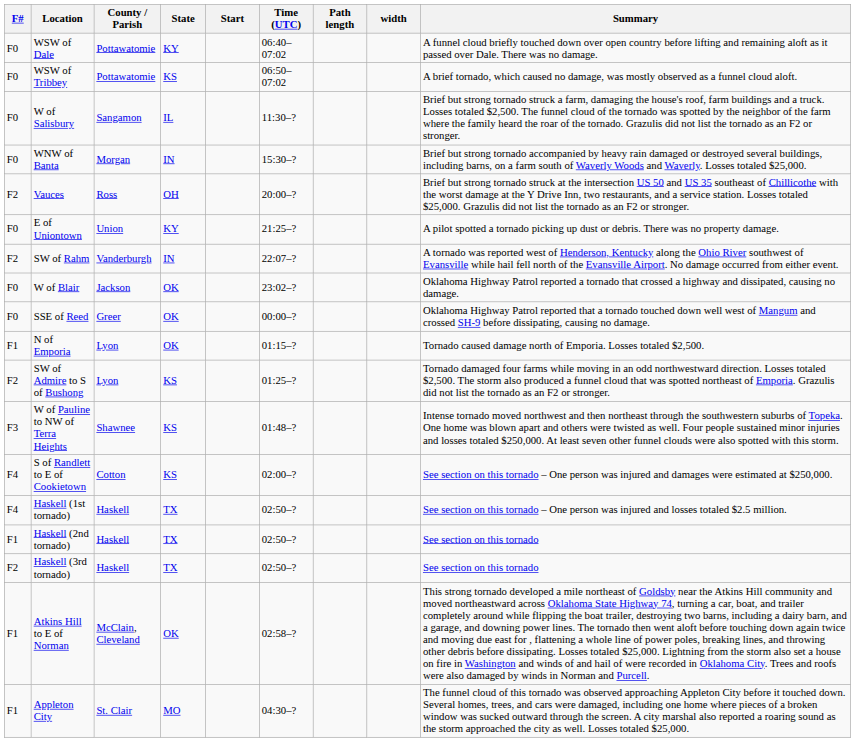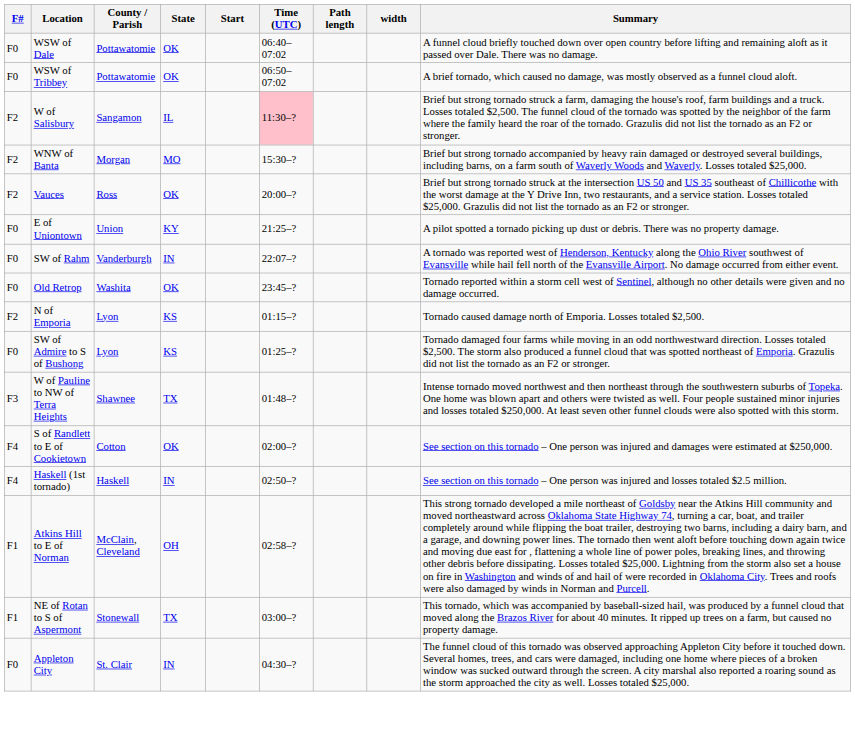(171, 48) KY -> (171, 48) OK
(170, 77) KS -> (171, 77) OK
(12, 118) F0 -> (12, 118) F2
(279, 118) no background -> (279, 118) pink background
(12, 159) F0 -> (12, 159) F2
(169, 159) IN -> (172, 159) MO
(171, 194) OH -> (171, 194) OK
(12, 258) F2 -> (12, 258) F0
- row: (56, 287)
+ row: (58, 287)
- row: (61, 316)
(12, 345) F1 -> (12, 316) F2
(171, 345) OK -> (170, 316) KS
(12, 380) F2 -> (12, 351) F0
(170, 428) KS -> (170, 399) TX
(170, 475) KS -> (171, 446) OK
(170, 510) TX -> (169, 481) IN
- row: (61, 539)
- row: (60, 568)
(171, 633) OK -> (171, 546) OH
+ row: (61, 617)
(12, 710) F1 -> (12, 664) F0
(172, 710) MO -> (169, 664) IN
